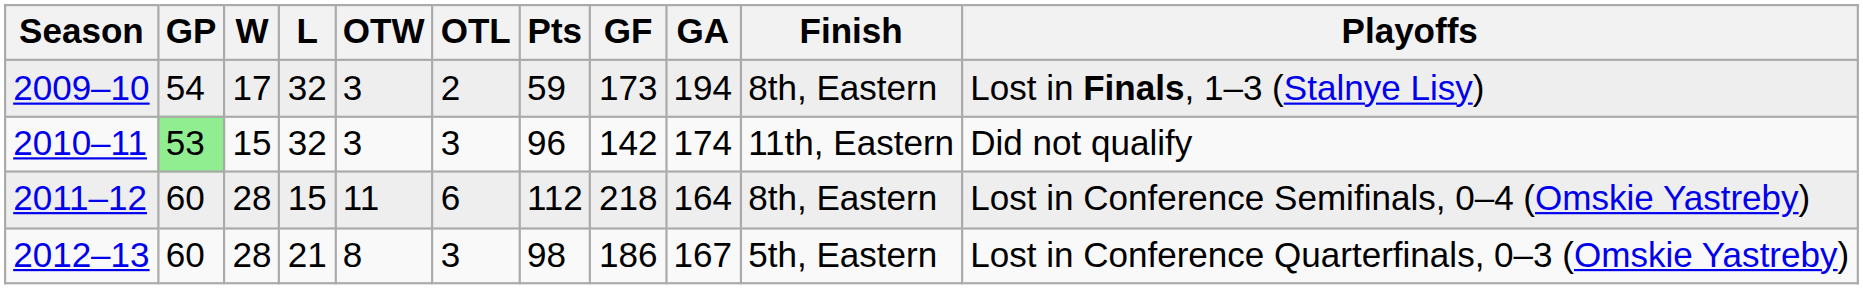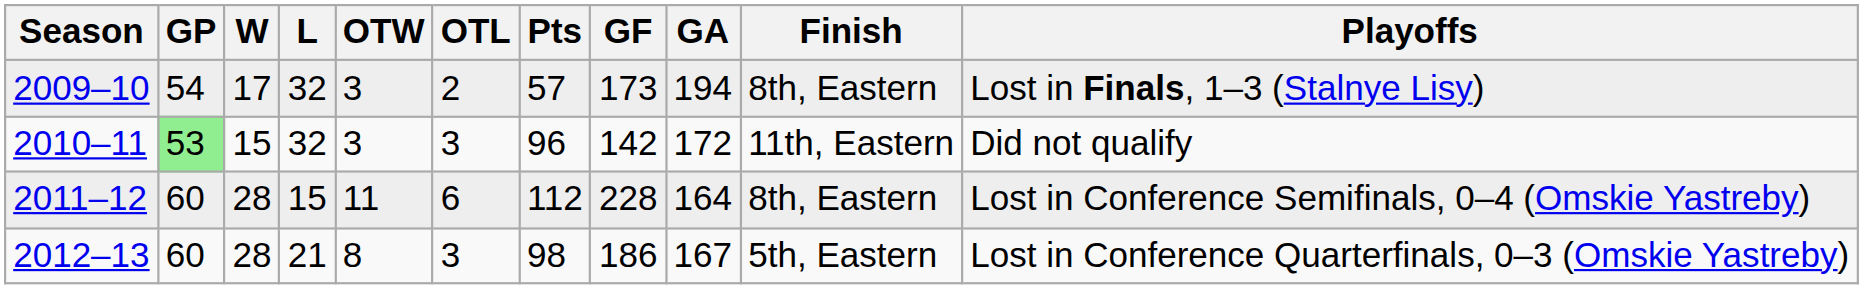(546, 87) 59 -> (546, 87) 57
(703, 143) 174 -> (703, 143) 172
(628, 198) 218 -> (628, 198) 228
